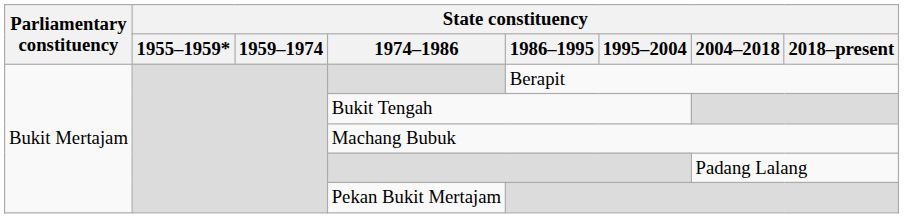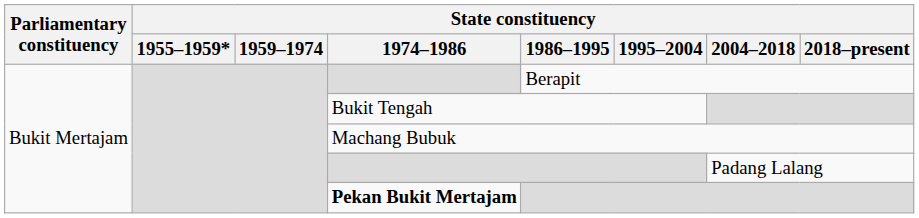(416, 197) normal -> (424, 197) bold
